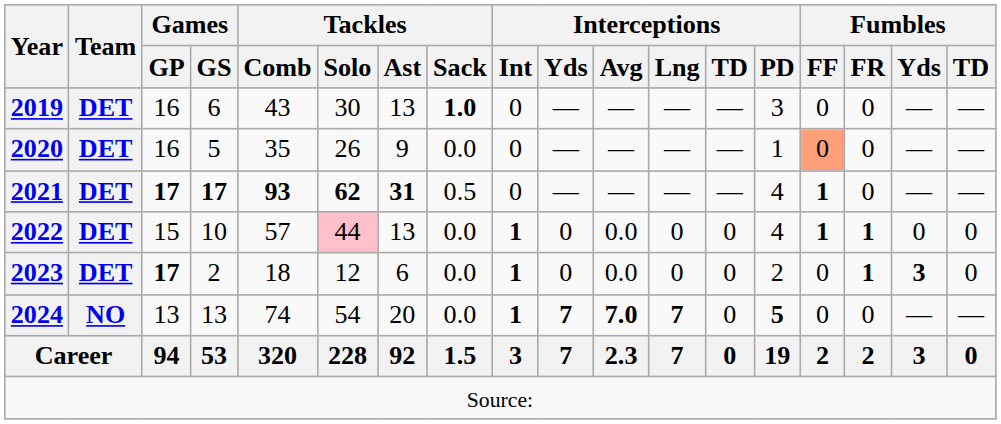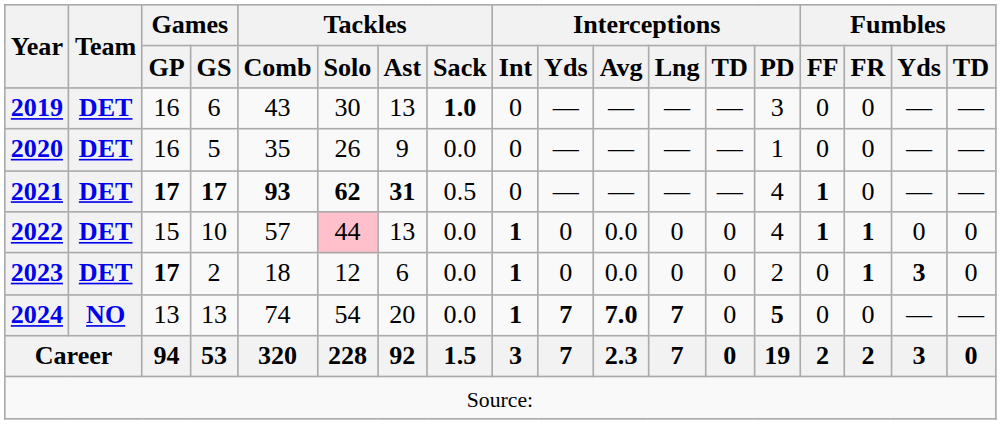(823, 149) lightsalmon background -> (823, 149) no background
